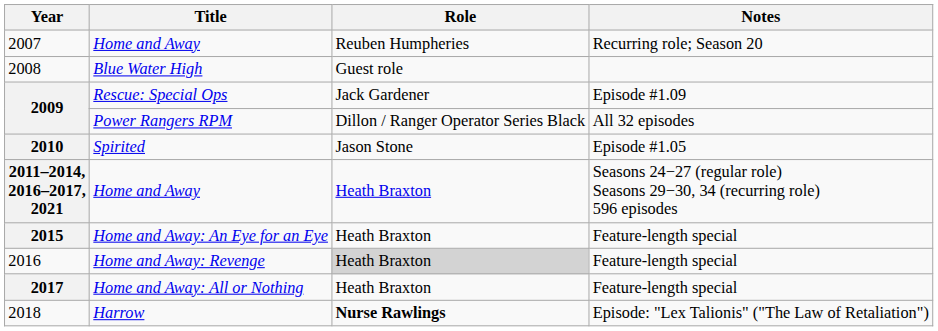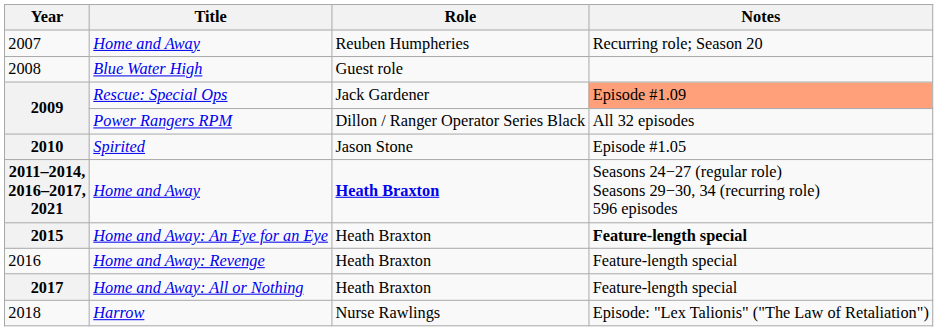(639, 95) no background -> (639, 95) lightsalmon background
(383, 191) normal -> (387, 191) bold
(665, 235) normal -> (670, 235) bold
(383, 261) lightgrey background -> (383, 261) no background
(391, 312) bold -> (388, 312) normal
